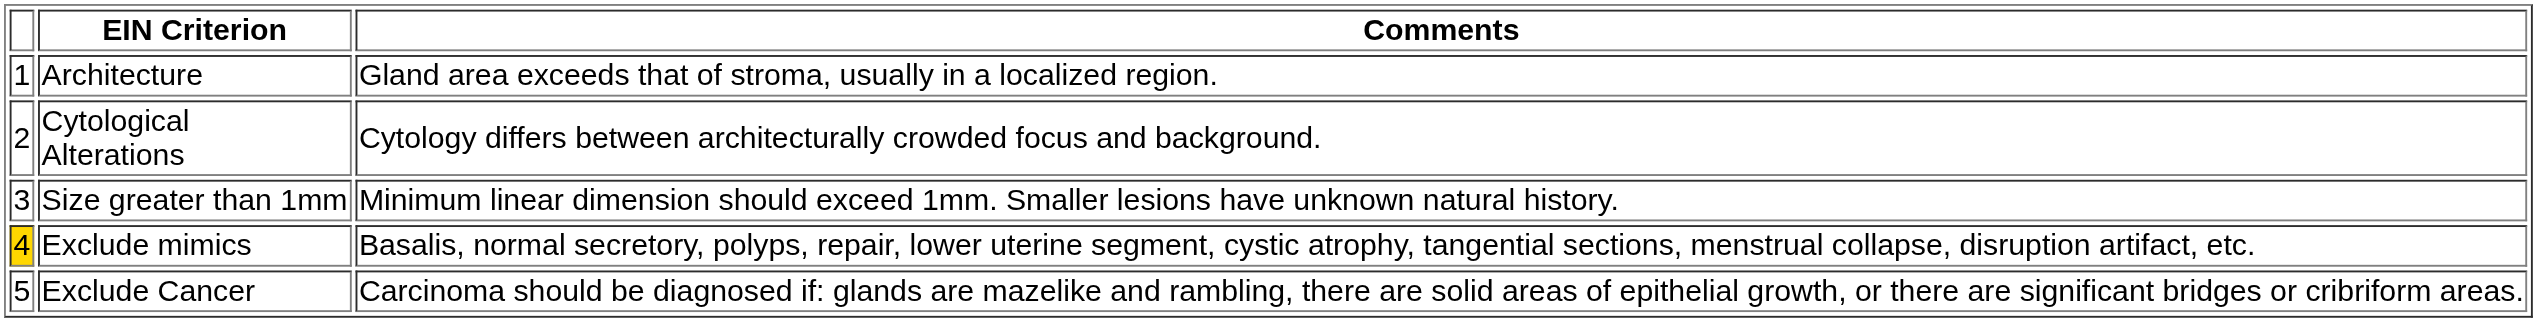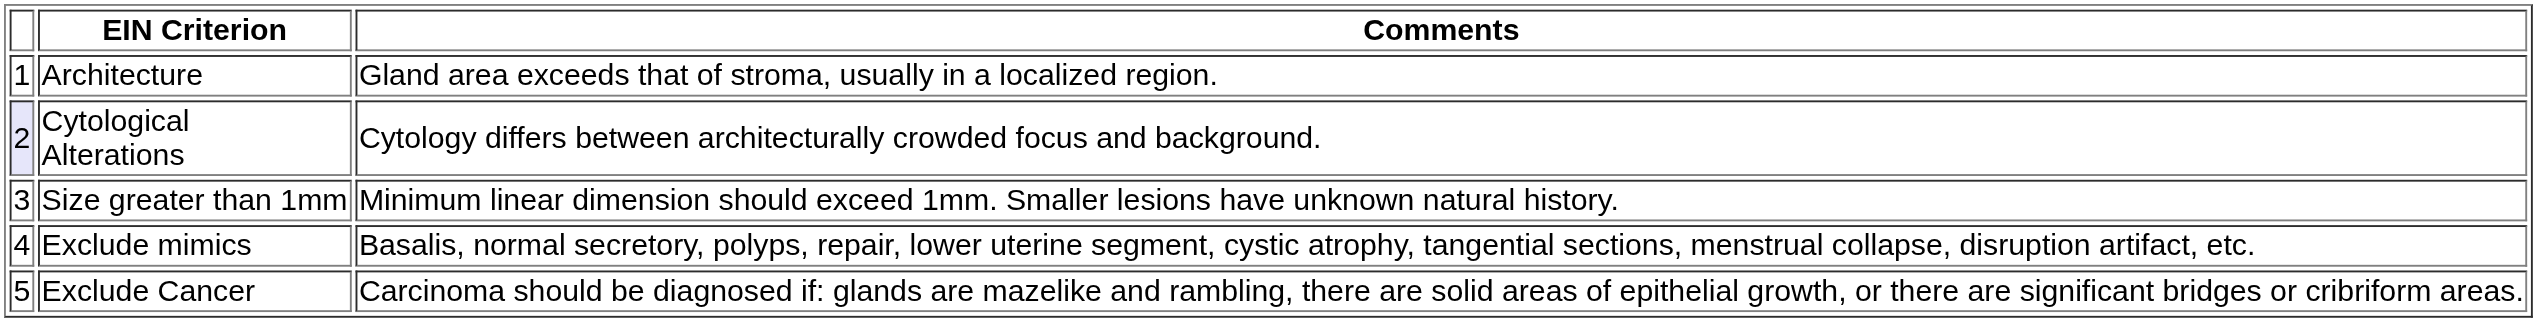(22, 137) no background -> (22, 137) lavender background
(22, 245) gold background -> (22, 245) no background
